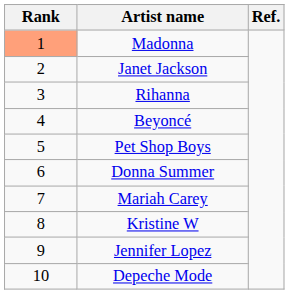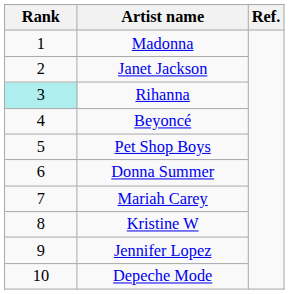(41, 43) lightsalmon background -> (41, 43) no background
(41, 95) no background -> (41, 95) paleturquoise background
